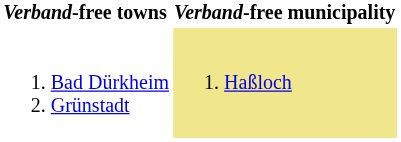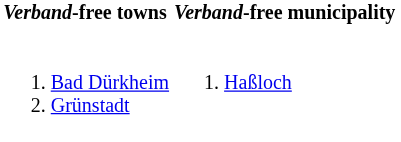(285, 83) khaki background -> (285, 83) no background
